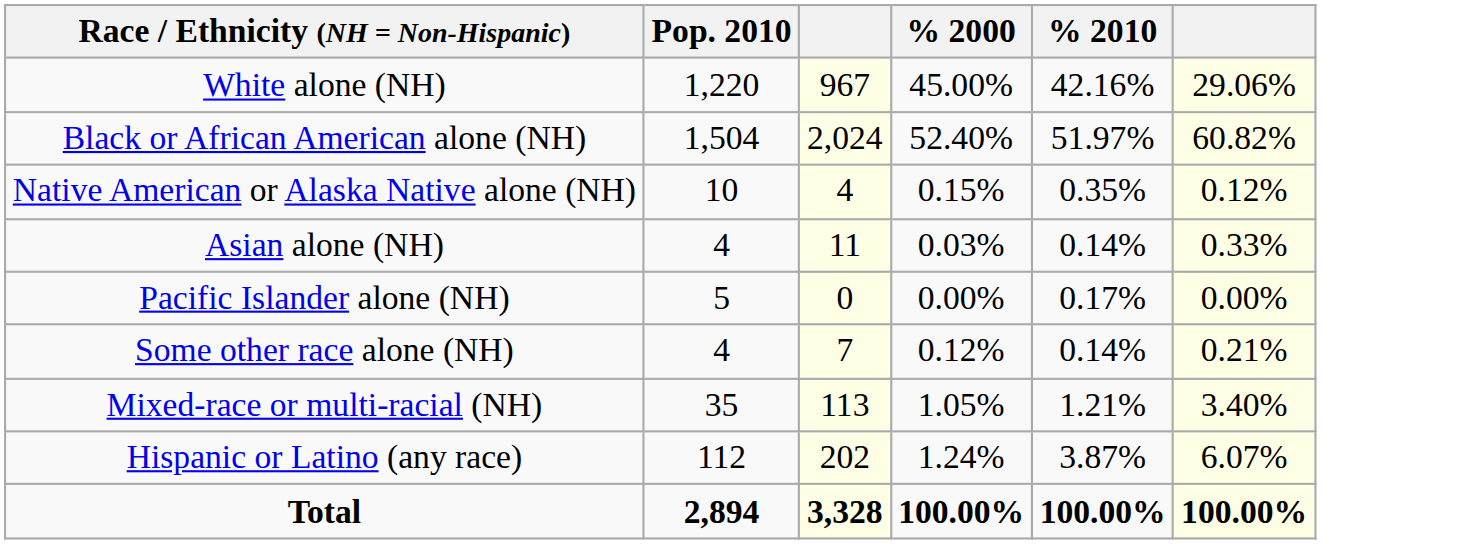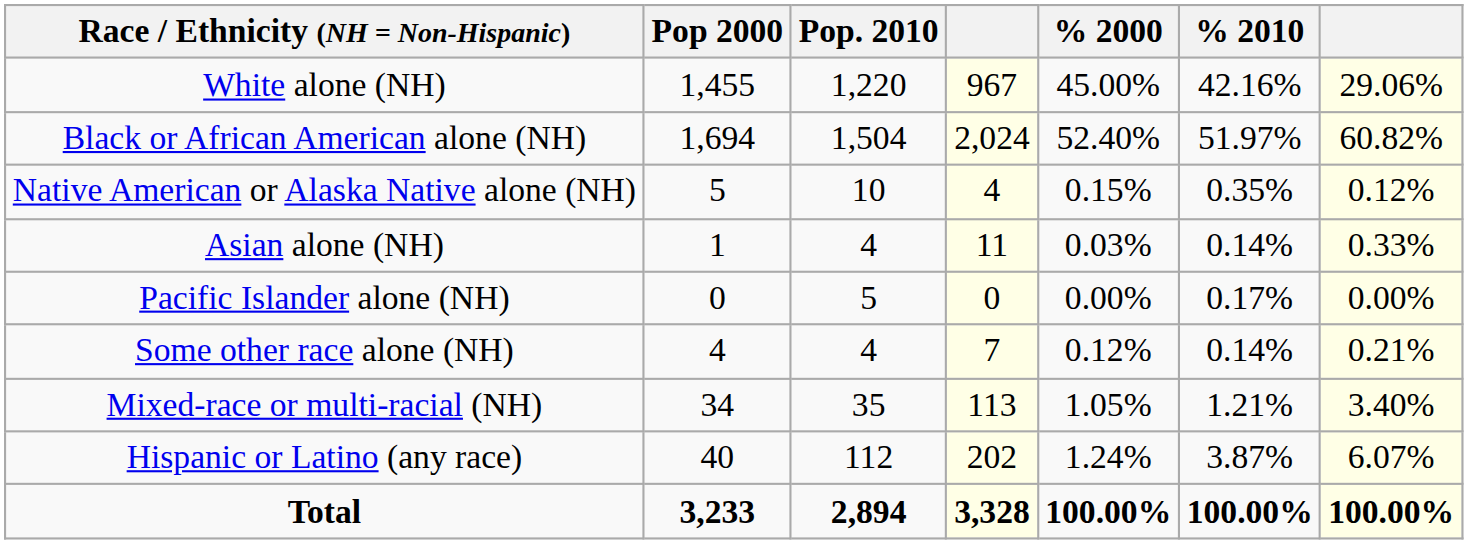+ column: (717, 31)
